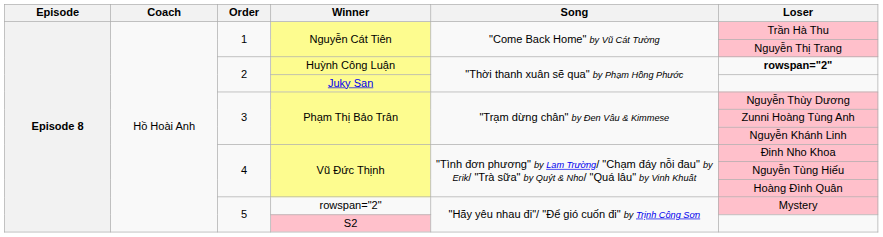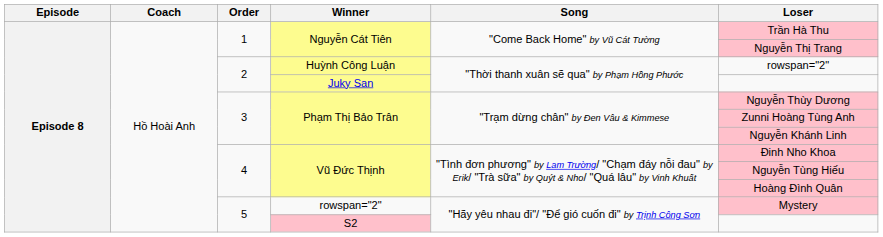(798, 65) bold -> (798, 65) normal
